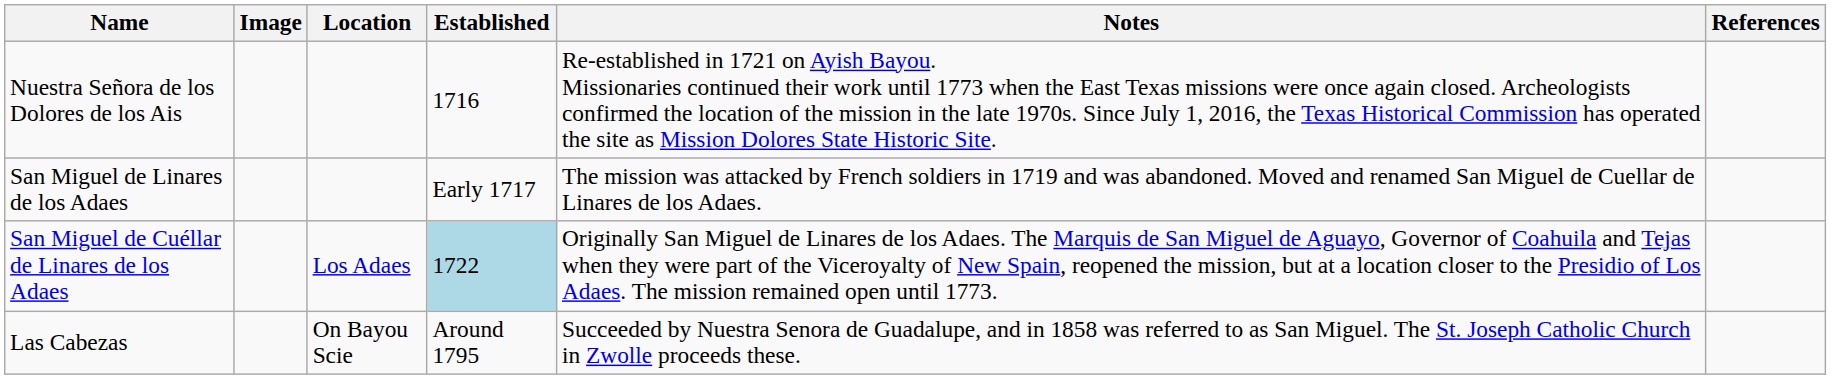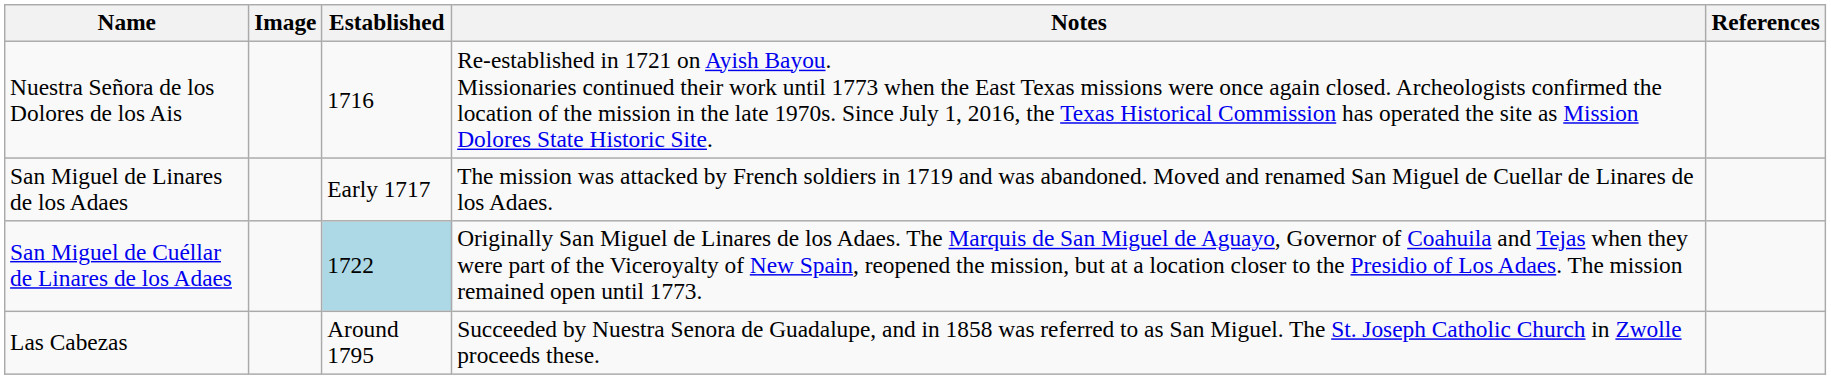- column: (367, 23)
